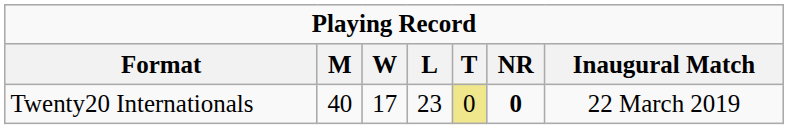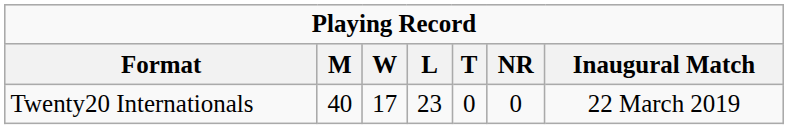(469, 103) khaki background -> (469, 103) no background
(516, 103) bold -> (516, 103) normal
